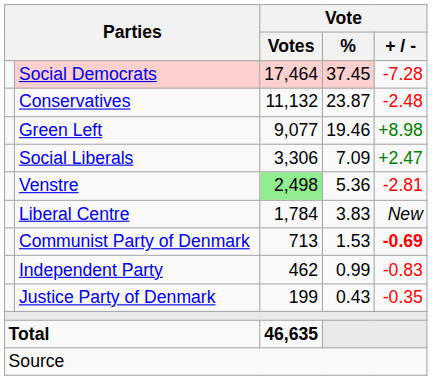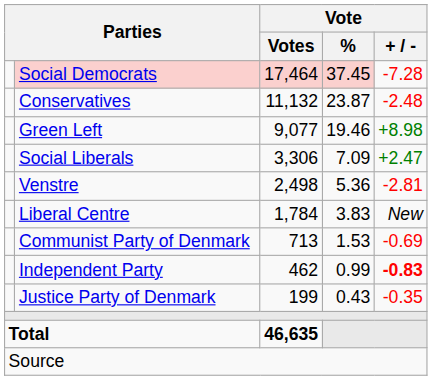(296, 185) lightgreen background -> (296, 185) no background
(403, 241) bold -> (403, 241) normal
(403, 269) normal -> (403, 269) bold
